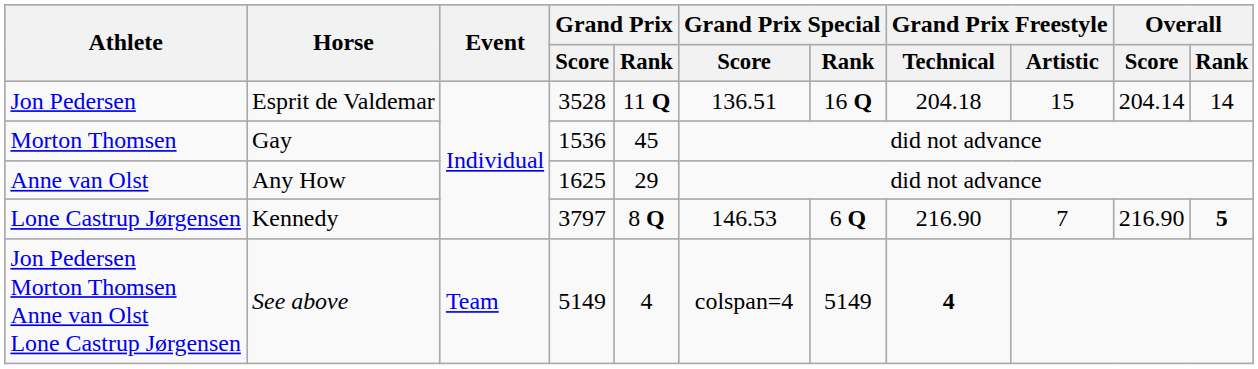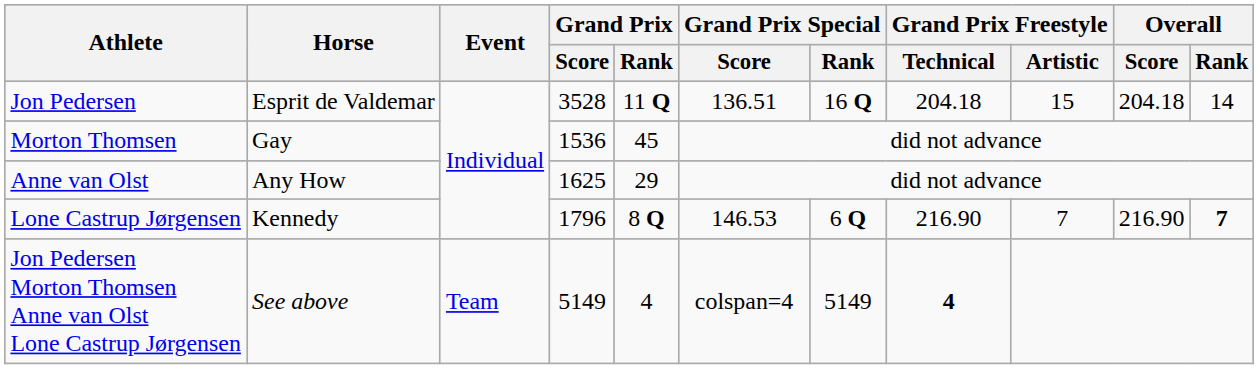(1152, 101) 204.14 -> (1152, 101) 204.18
(582, 219) 3797 -> (582, 219) 1796
(1222, 219) 5 -> (1222, 219) 7
